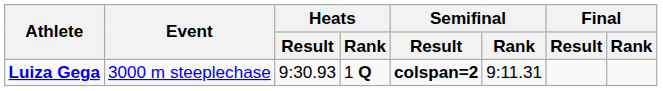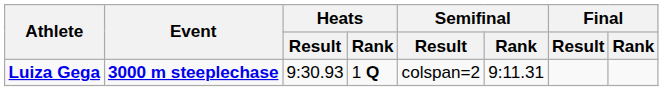(189, 73) normal -> (193, 73) bold
(436, 73) bold -> (441, 73) normal
